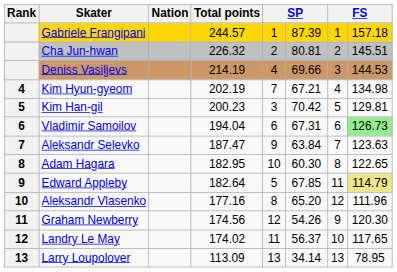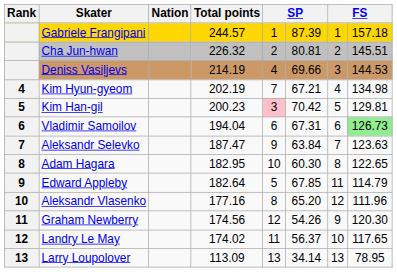(274, 107) no background -> (274, 107) pink background
(370, 182) khaki background -> (370, 182) no background
